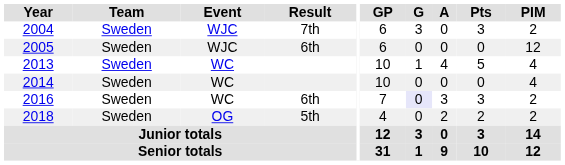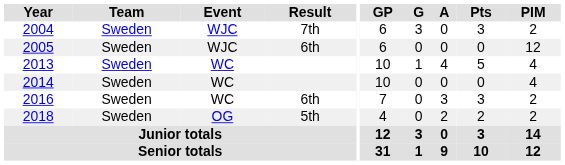(419, 99) lavender background -> (419, 99) no background
